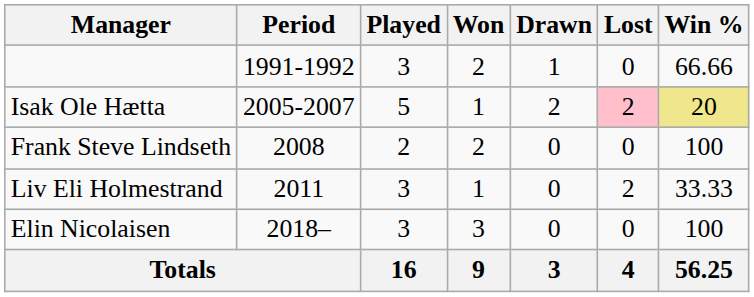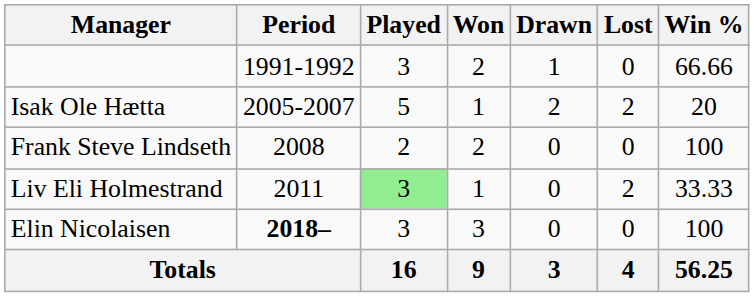(628, 106) pink background -> (628, 106) no background
(704, 106) khaki background -> (704, 106) no background
(404, 188) no background -> (404, 188) lightgreen background
(299, 229) normal -> (299, 229) bold
